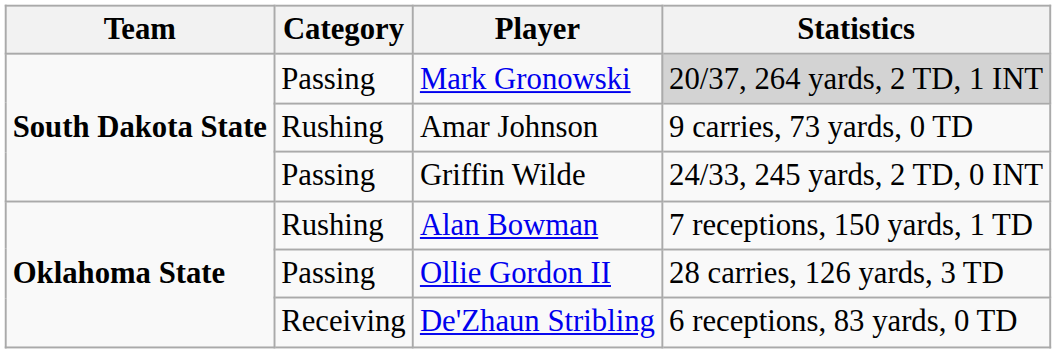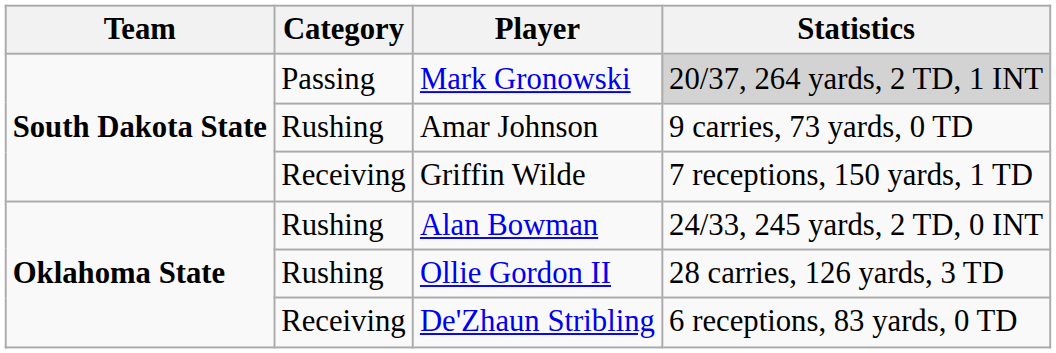(328, 175) Passing -> (343, 175) Receiving
(856, 175) 24/33, 245 yards, 2 TD, 0 INT -> (851, 175) 7 receptions, 150 yards, 1 TD
(851, 224) 7 receptions, 150 yards, 1 TD -> (856, 224) 24/33, 245 yards, 2 TD, 0 INT
(328, 273) Passing -> (332, 273) Rushing
